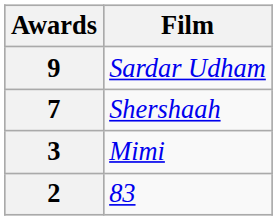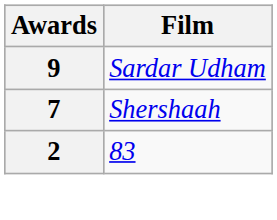- row: (54, 151)
